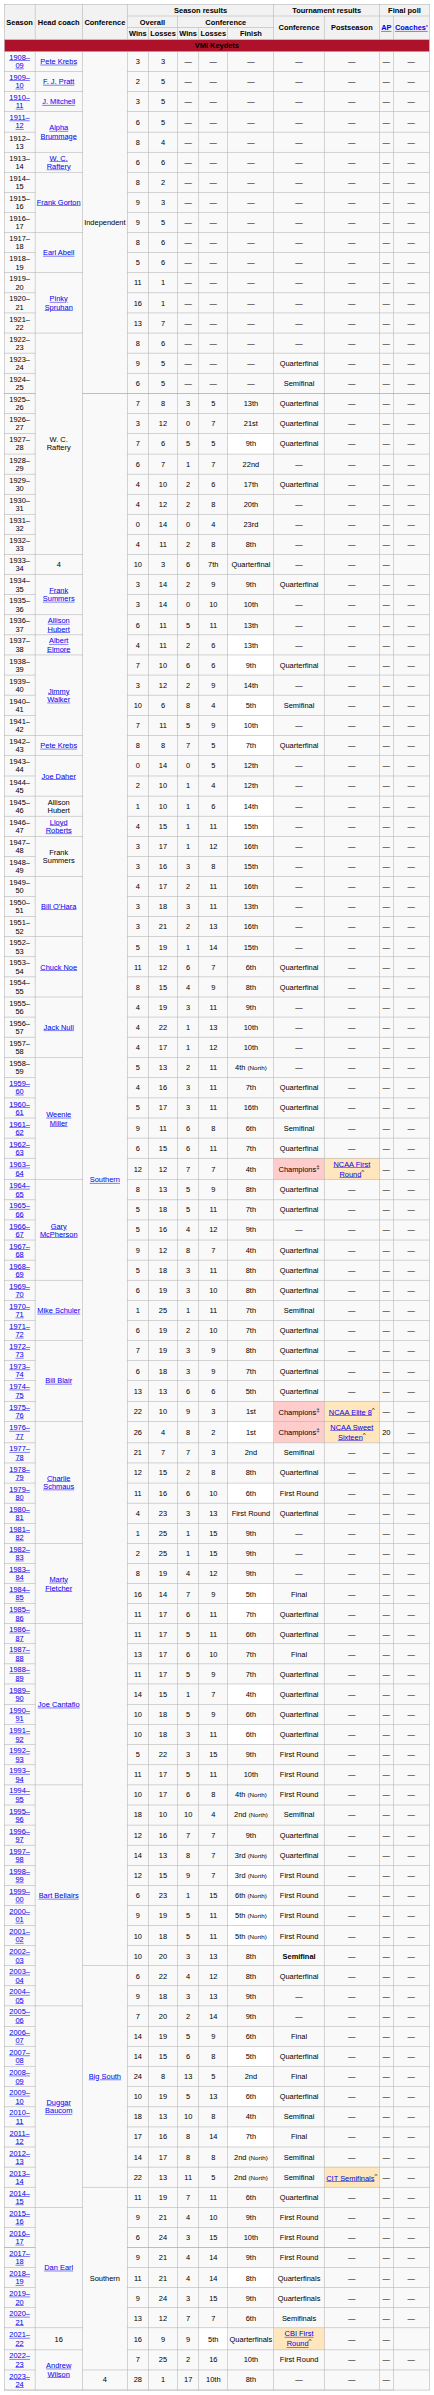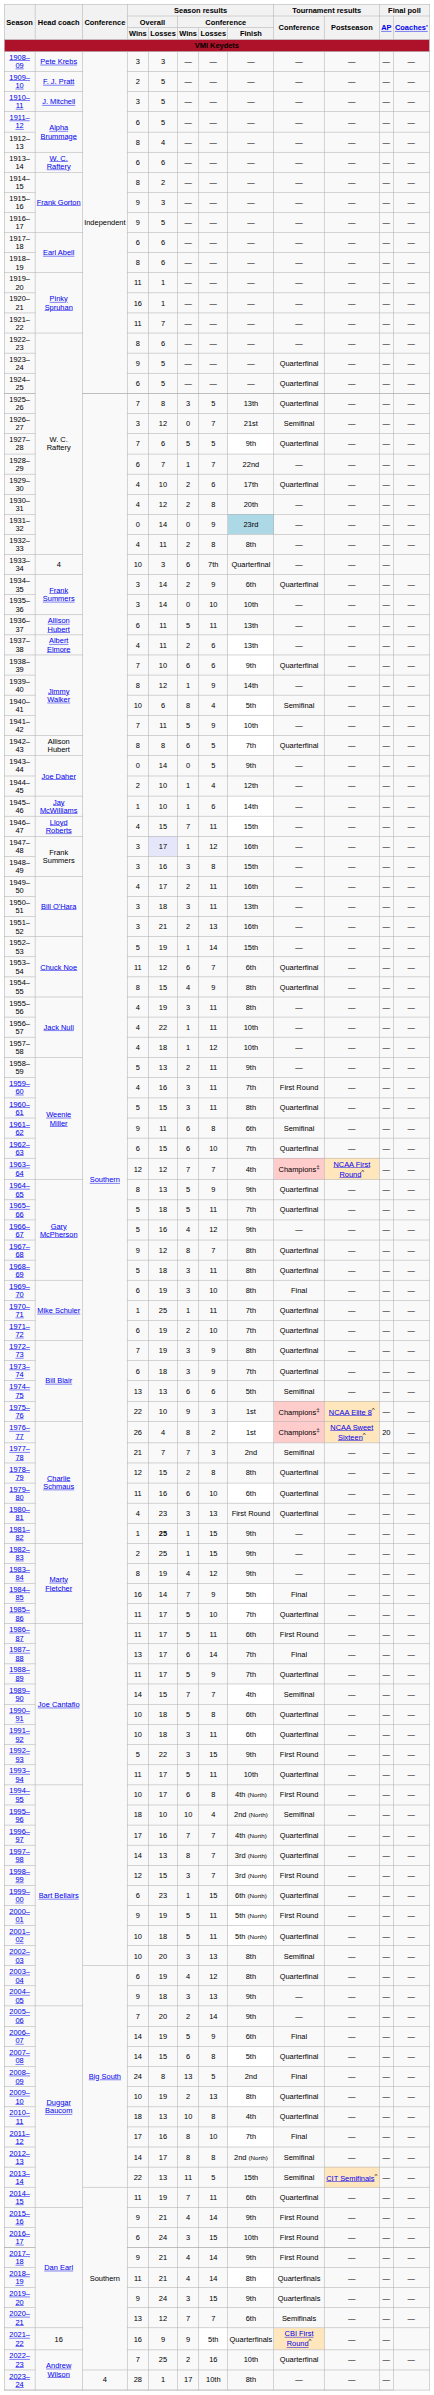(138, 243) 8 -> (138, 243) 6
(138, 263) 5 -> (138, 263) 8
(138, 323) 13 -> (138, 323) 11
(299, 384) Semifinal -> (299, 384) Quarterfinal
(299, 424) Quarterfinal -> (299, 424) Semifinal
(213, 524) 4 -> (213, 524) 9
(251, 524) no background -> (251, 524) lightblue background
(251, 585) 9th -> (251, 585) 6th
(138, 685) 3 -> (138, 685) 8
(188, 685) 2 -> (188, 685) 1
(59, 746) Pete Krebs -> (59, 746) Allison Hubert
(188, 746) 7 -> (188, 746) 6
(251, 766) 12th -> (251, 766) 9th
(59, 806) Allison Hubert -> (59, 806) Jay McWilliams
(188, 826) 1 -> (188, 826) 7
(163, 846) no background -> (163, 846) lavender background
(251, 1007) 9th -> (251, 1007) 8th
(213, 1027) 13 -> (213, 1027) 11
(163, 1048) 17 -> (163, 1048) 18
(251, 1068) 4th (North) -> (251, 1068) 9th
(299, 1088) Quarterfinal -> (299, 1088) First Round
(163, 1108) 17 -> (163, 1108) 15
(251, 1108) 16th -> (251, 1108) 8th
(213, 1148) 11 -> (213, 1148) 10
(251, 1190) 8th -> (251, 1190) 9th
(251, 1250) 4th -> (251, 1250) 8th
(299, 1291) Quarterfinal -> (299, 1291) Final
(299, 1311) Semifinal -> (299, 1311) Quarterfinal
(299, 1391) Quarterfinal -> (299, 1391) Semifinal
(299, 1493) First Round -> (299, 1493) Quarterfinal
(163, 1533) normal -> (163, 1533) bold
(188, 1614) 6 -> (188, 1614) 5
(213, 1614) 11 -> (213, 1614) 10
(299, 1634) Quarterfinal -> (299, 1634) First Round
(213, 1654) 10 -> (213, 1654) 14
(188, 1694) 1 -> (188, 1694) 7
(299, 1694) Quarterfinal -> (299, 1694) Semifinal
(213, 1715) 9 -> (213, 1715) 8
(299, 1775) First Round -> (299, 1775) Quarterfinal
(138, 1835) 12 -> (138, 1835) 17
(251, 1835) 9th -> (251, 1835) 4th (North)
(188, 1876) 9 -> (188, 1876) 3
(299, 1896) First Round -> (299, 1896) Quarterfinal
(299, 1936) First Round -> (299, 1936) Quarterfinal
(299, 1956) bold -> (299, 1956) normal
(163, 1976) 22 -> (163, 1976) 19
(188, 2097) 5 -> (188, 2097) 2
(251, 2097) 6th -> (251, 2097) 8th
(299, 2117) Semifinal -> (299, 2117) Quarterfinal
(213, 2137) 14 -> (213, 2137) 10
(251, 2177) 2nd (North) -> (251, 2177) 15th
(213, 2218) 10 -> (213, 2218) 14
(299, 2360) First Round -> (299, 2360) Quarterfinal
